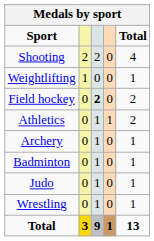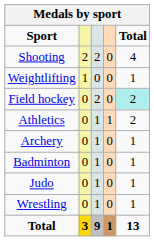(97, 99) bold -> (97, 99) normal
(133, 99) no background -> (133, 99) paleturquoise background
